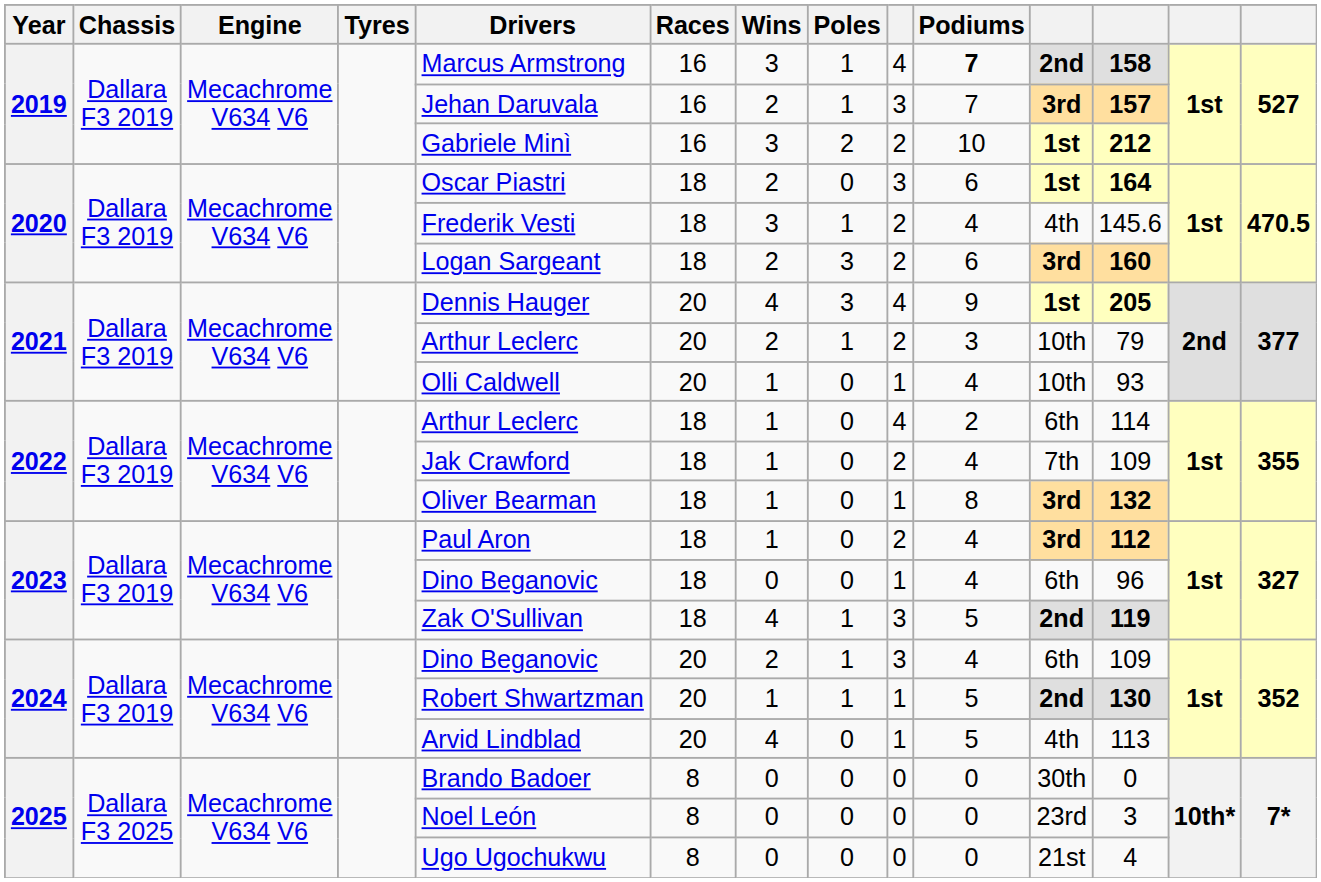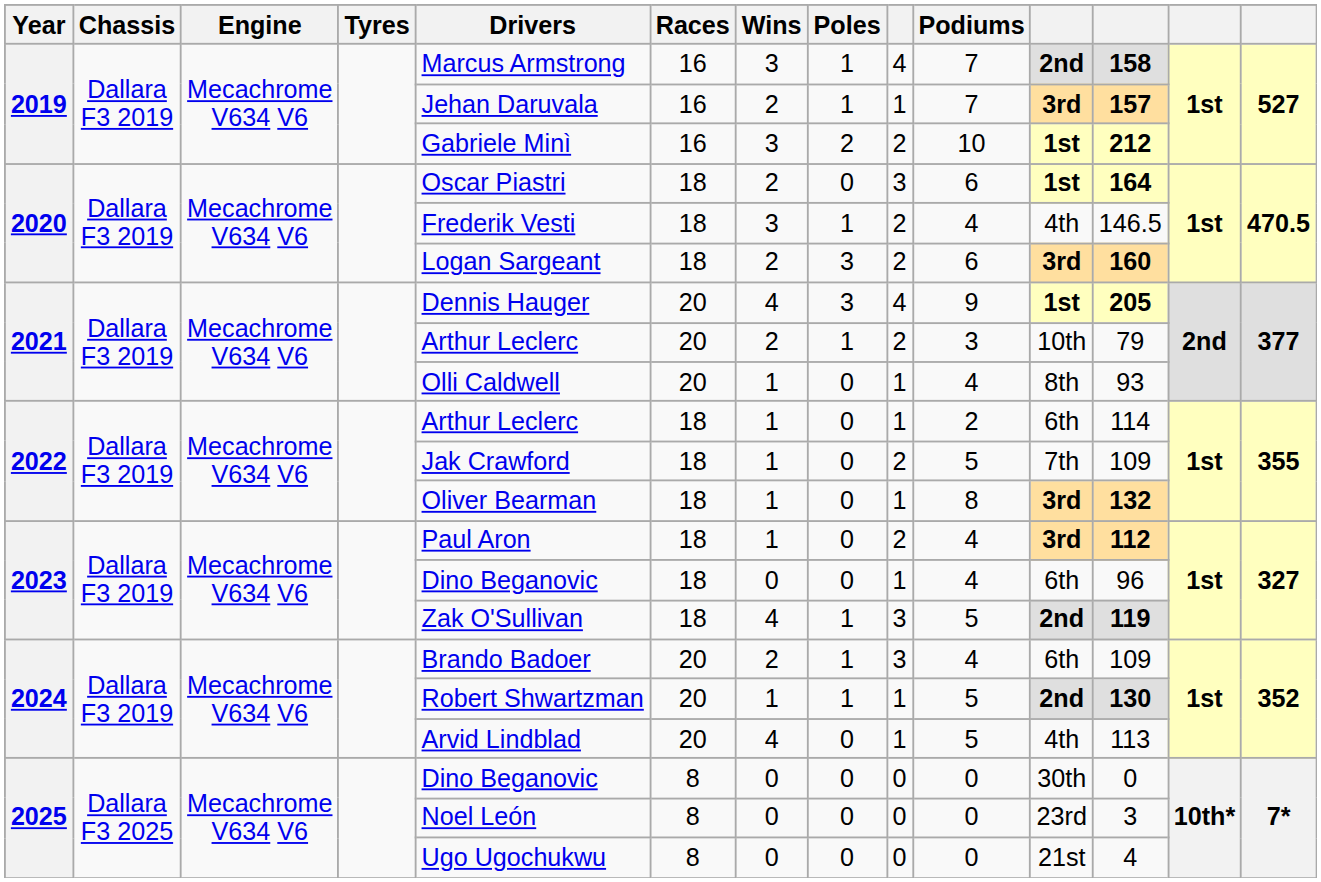(972, 64) bold -> (972, 64) normal
(900, 104) 3 -> (900, 104) 1
(1130, 223) 145.6 -> (1130, 223) 146.5
(1062, 381) 10th -> (1062, 381) 8th
(900, 421) 4 -> (900, 421) 1
(972, 461) 4 -> (972, 461) 5
(510, 659) Dino Beganovic -> (506, 659) Brando Badoer
(506, 778) Brando Badoer -> (510, 778) Dino Beganovic
